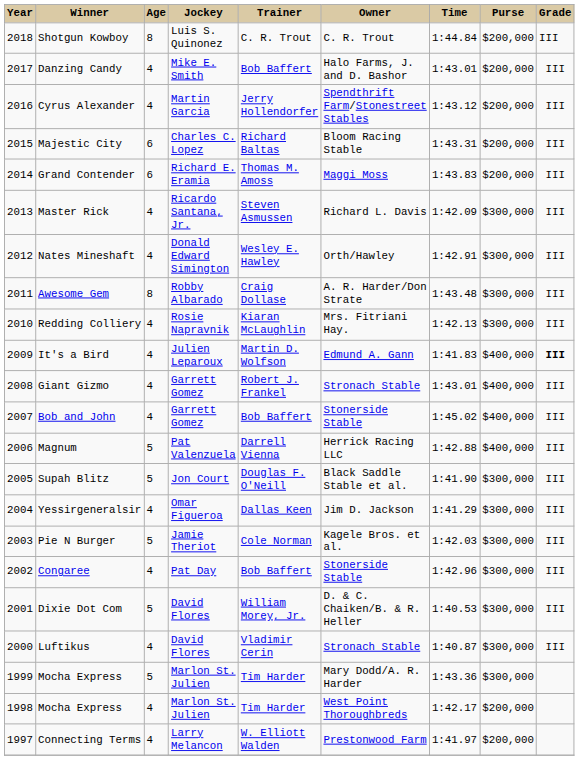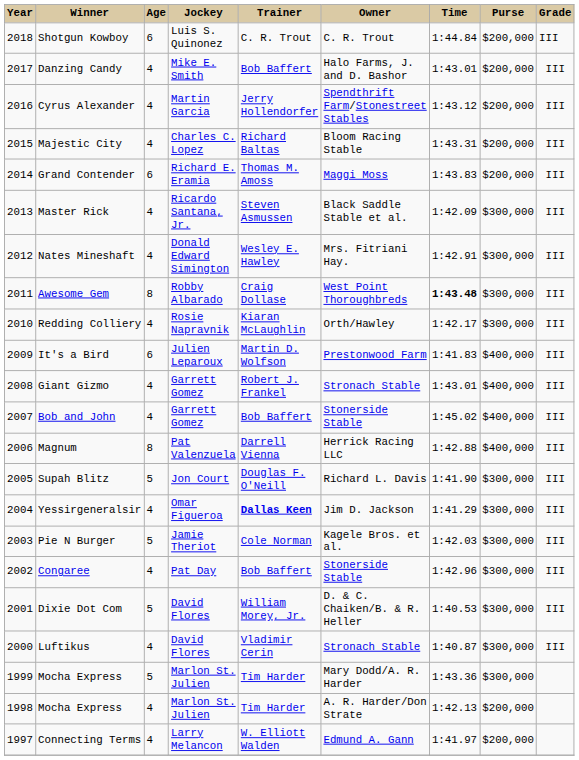(150, 38) 8 -> (150, 38) 6
(150, 143) 6 -> (150, 143) 4
(375, 212) Richard L. Davis -> (365, 212) Black Saddle Stable et al.
(359, 256) Orth/Hawley -> (365, 256) Mrs. Fitriani Hay.
(375, 293) A. R. Harder/Don Strate -> (365, 293) West Point Thoroughbreds
(454, 293) normal -> (454, 293) bold
(365, 324) Mrs. Fitriani Hay. -> (359, 324) Orth/Hawley
(454, 324) 1:42.13 -> (454, 324) 1:42.17
(150, 355) 4 -> (150, 355) 6
(369, 355) Edmund A. Gann -> (375, 355) Prestonwood Farm
(555, 355) bold -> (555, 355) normal
(150, 448) 5 -> (150, 448) 8
(365, 479) Black Saddle Stable et al. -> (375, 479) Richard L. Davis
(276, 510) normal -> (276, 510) bold
(365, 709) West Point Thoroughbreds -> (375, 709) A. R. Harder/Don Strate
(454, 709) 1:42.17 -> (454, 709) 1:42.13
(375, 739) Prestonwood Farm -> (369, 739) Edmund A. Gann
